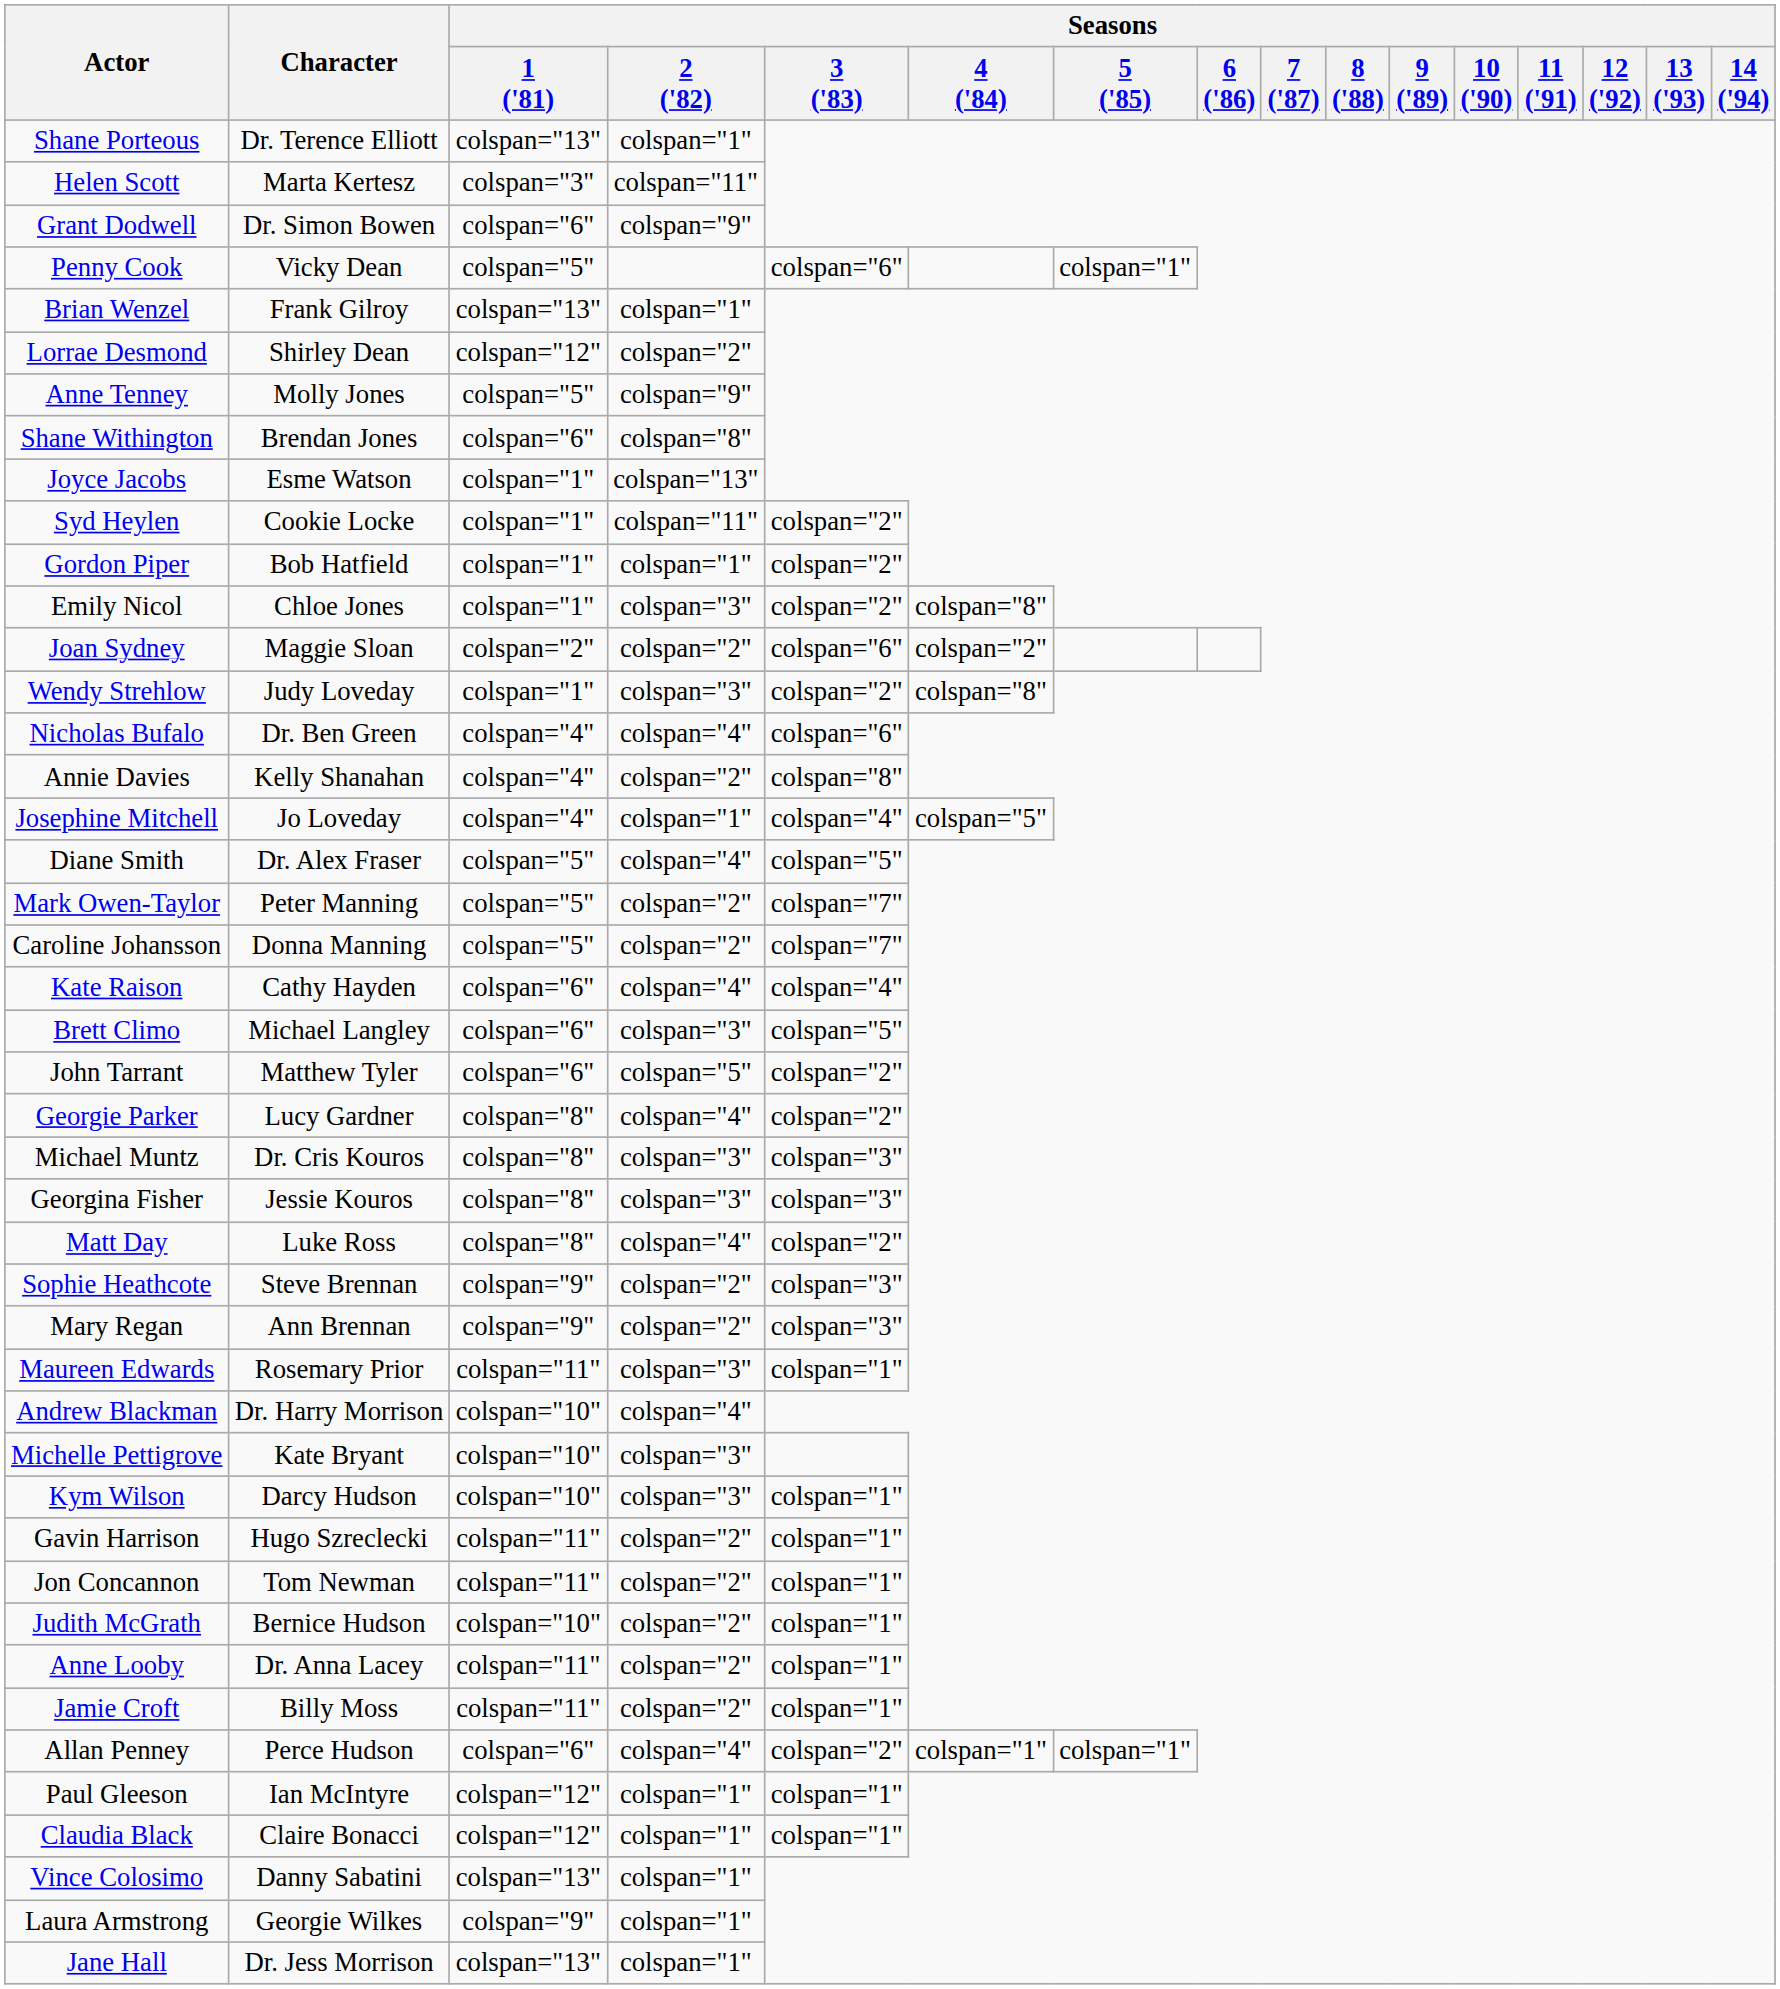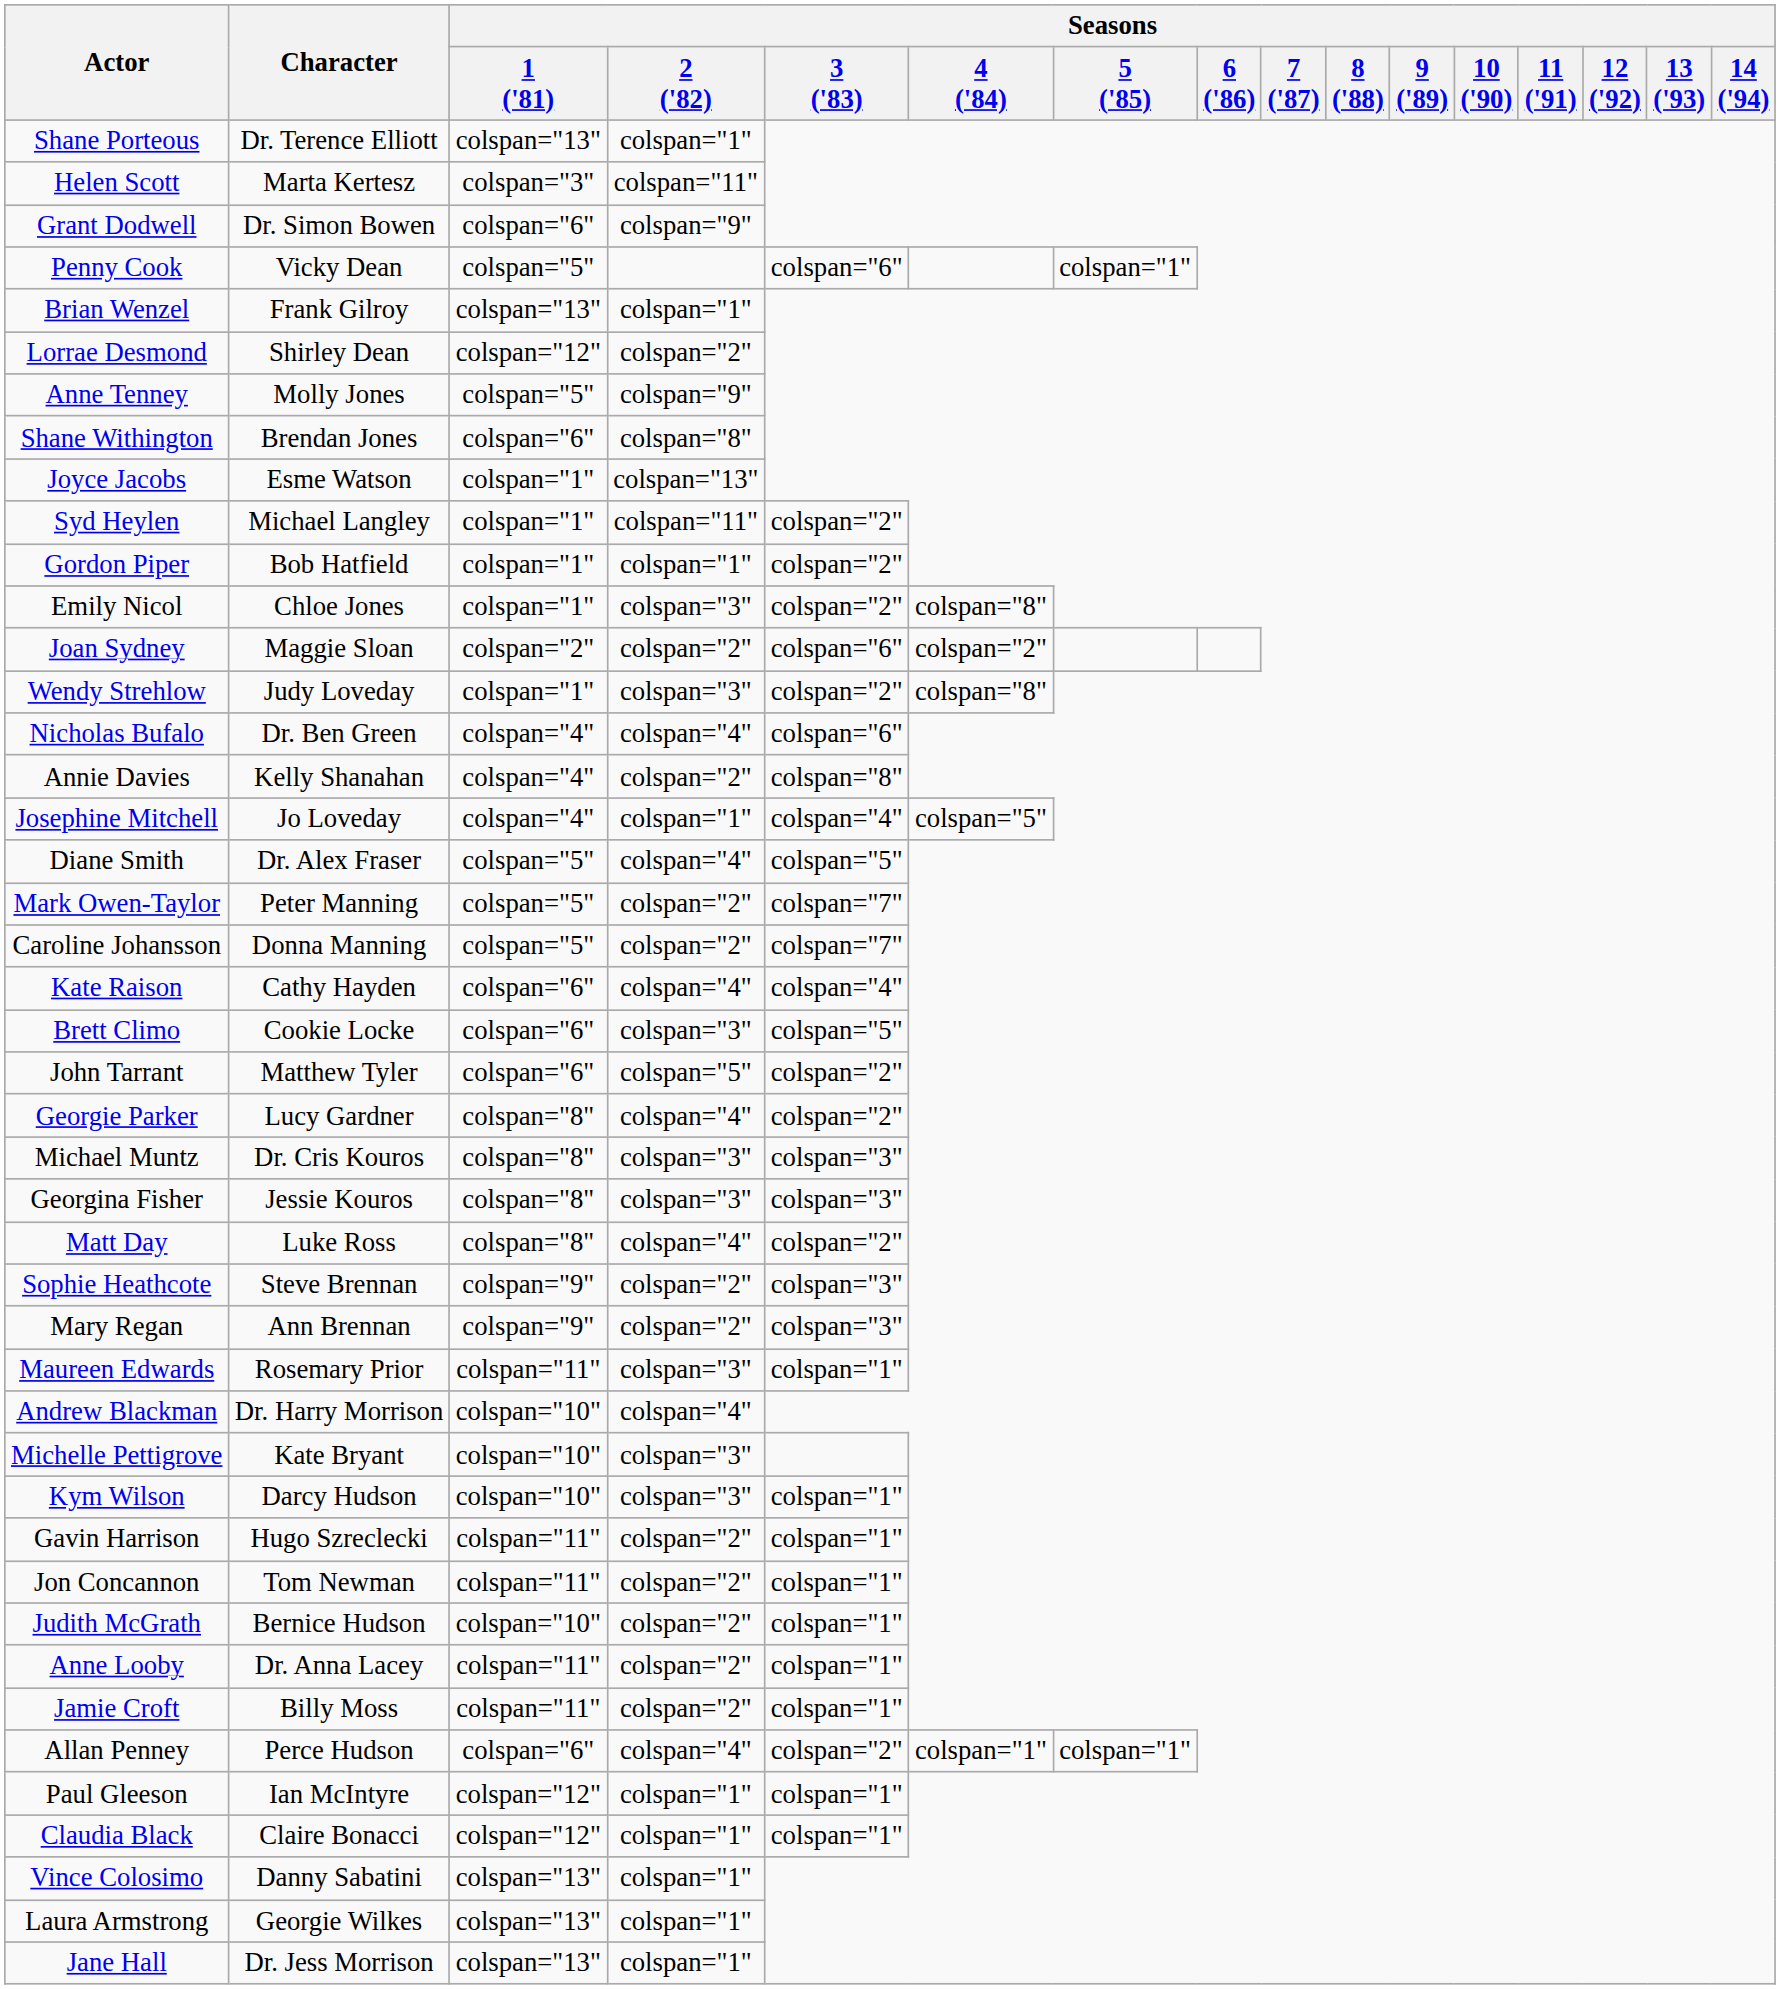(339, 521) Cookie Locke -> (339, 521) Michael Langley
(339, 1030) Michael Langley -> (339, 1030) Cookie Locke
(528, 1920) colspan="9" -> (528, 1920) colspan="13"
